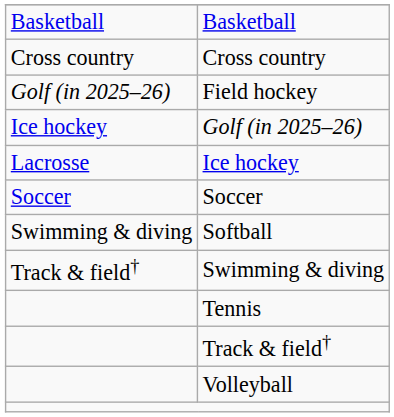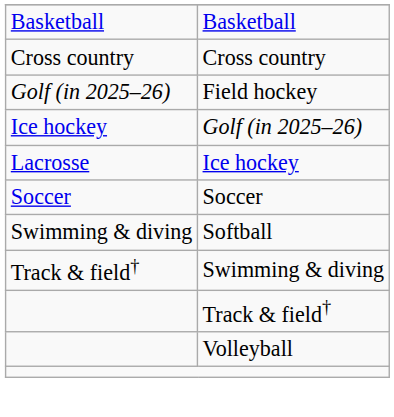- row: (232, 308)
